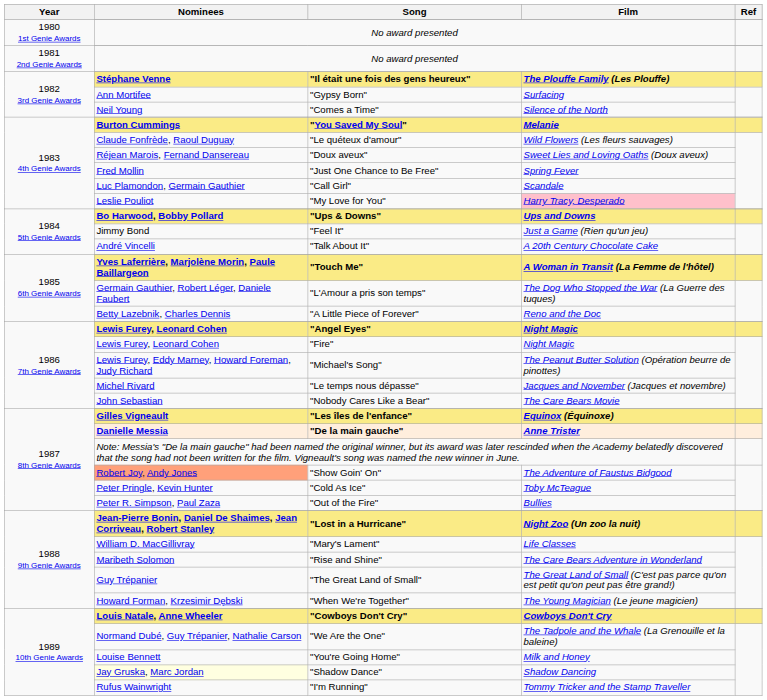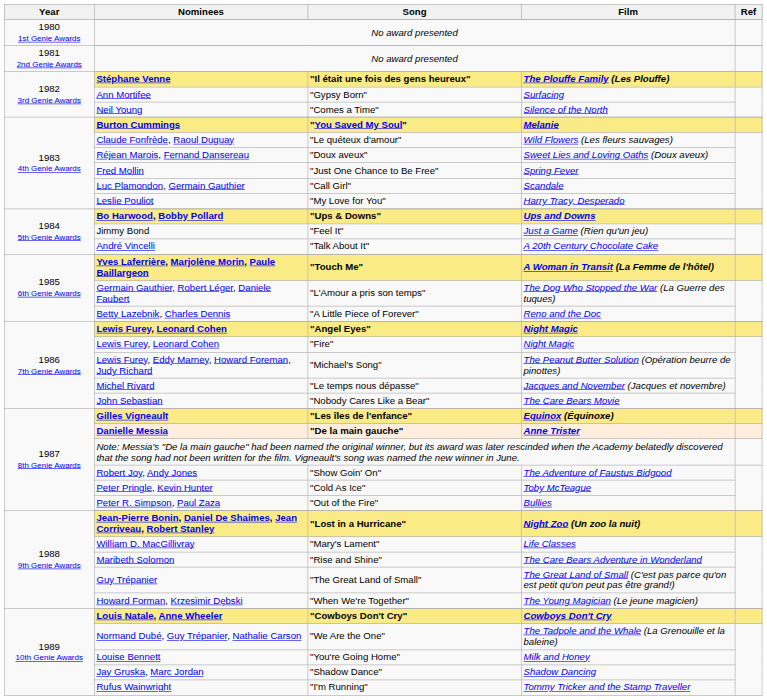(574, 201) pink background -> (574, 201) no background
(147, 472) lightsalmon background -> (147, 472) no background
(150, 672) lightyellow background -> (150, 672) no background
